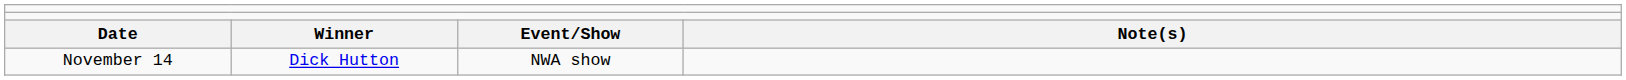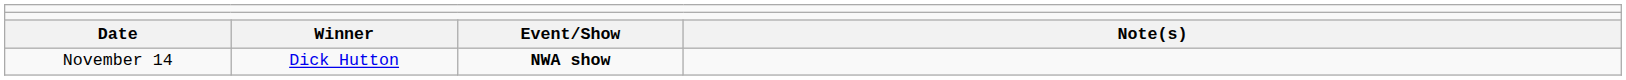(570, 61) normal -> (570, 61) bold
